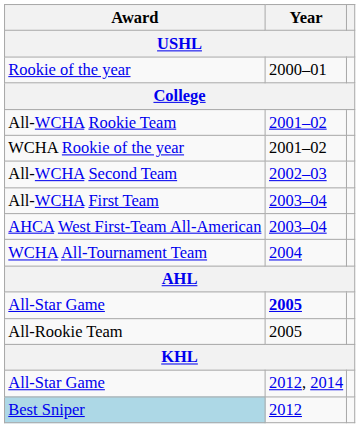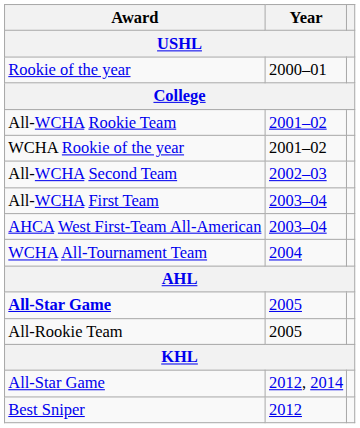(57, 305) normal -> (60, 305) bold
(285, 305) bold -> (285, 305) normal
(47, 409) lightblue background -> (47, 409) no background
